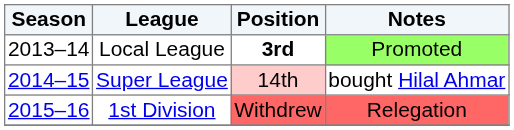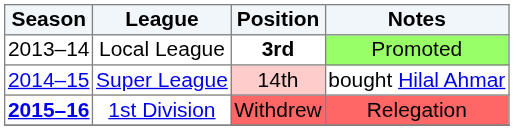(49, 109) normal -> (49, 109) bold
